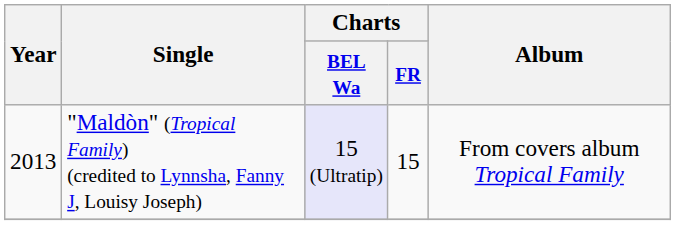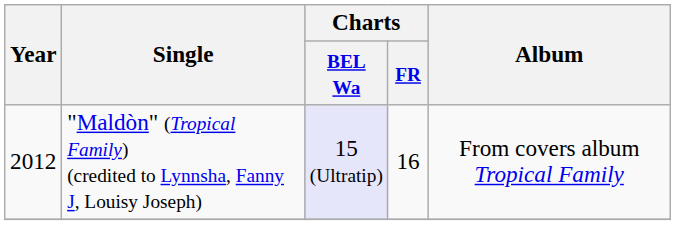(33, 161) 2013 -> (33, 161) 2012
(408, 161) 15 -> (408, 161) 16
